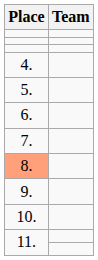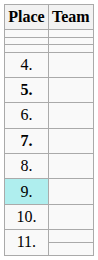(26, 90) normal -> (26, 90) bold
(26, 140) normal -> (26, 140) bold
(26, 166) lightsalmon background -> (26, 166) no background
(26, 191) no background -> (26, 191) paleturquoise background
